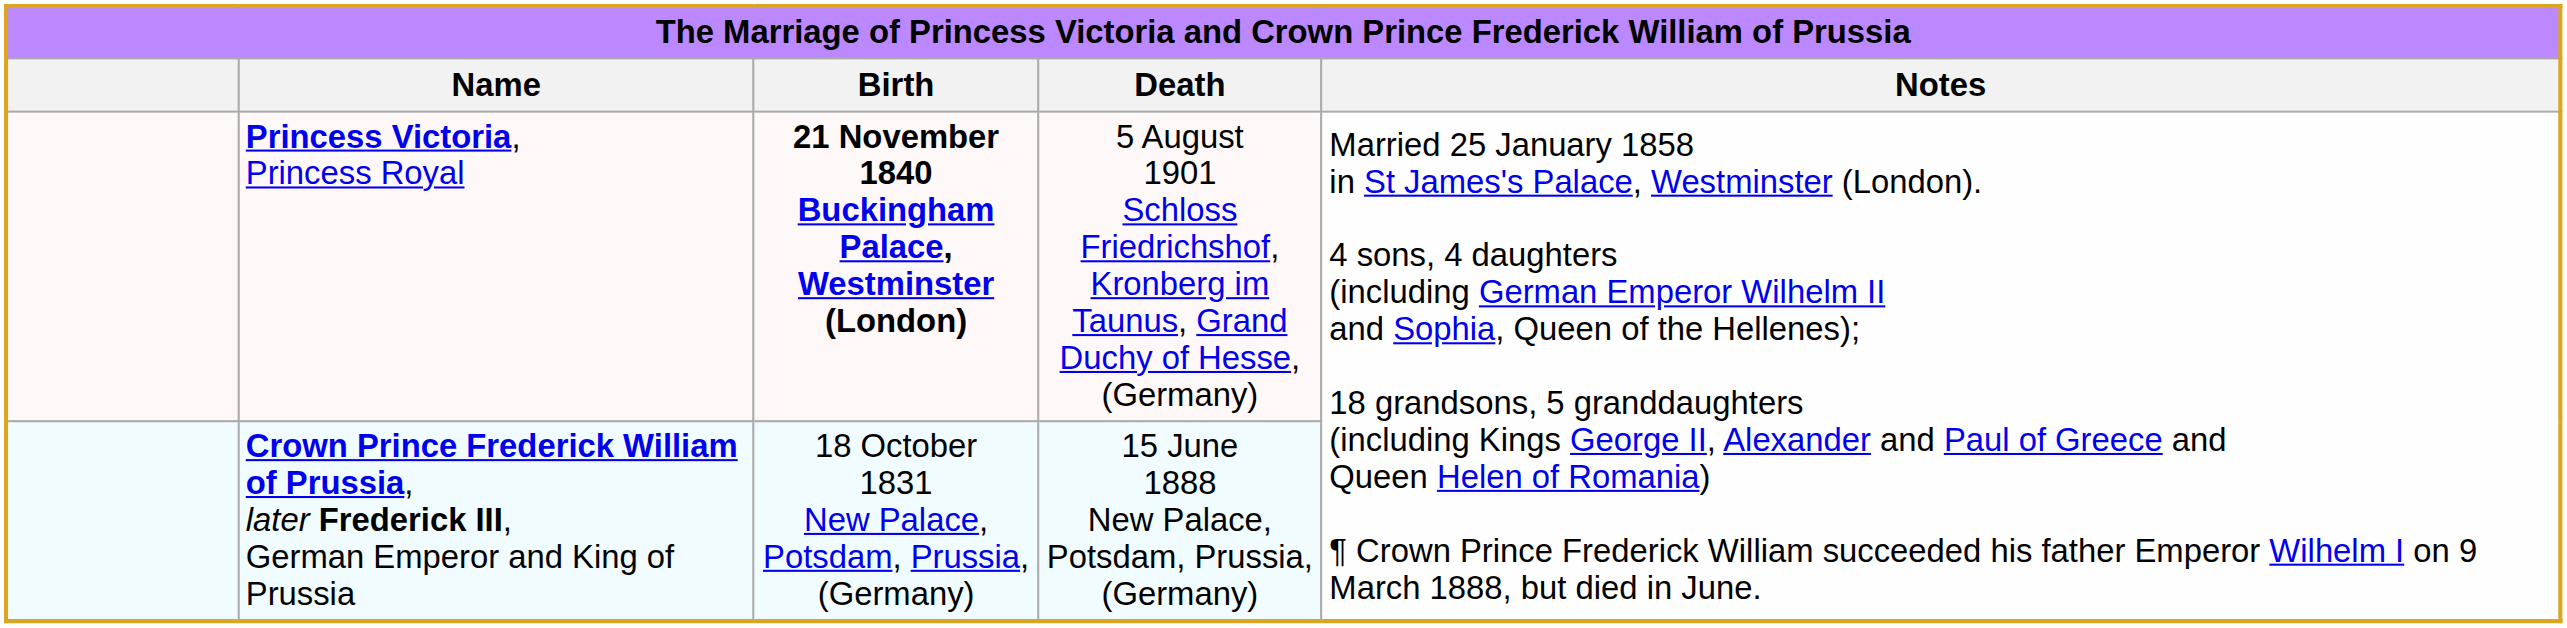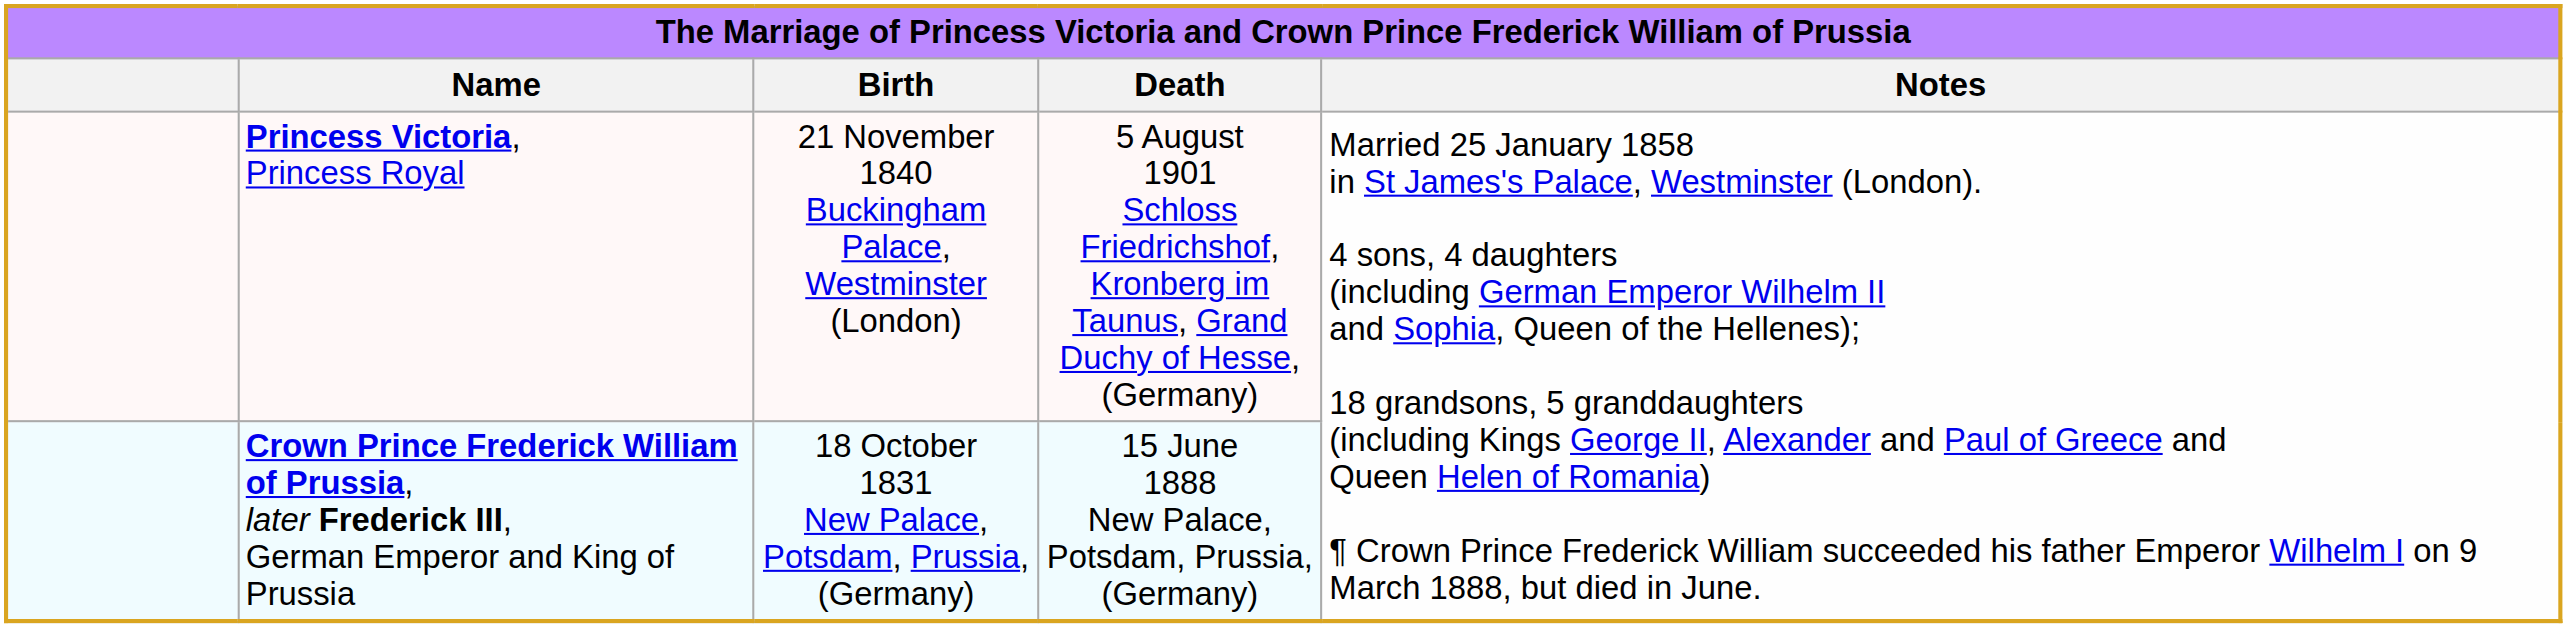(896, 228) bold -> (896, 228) normal
